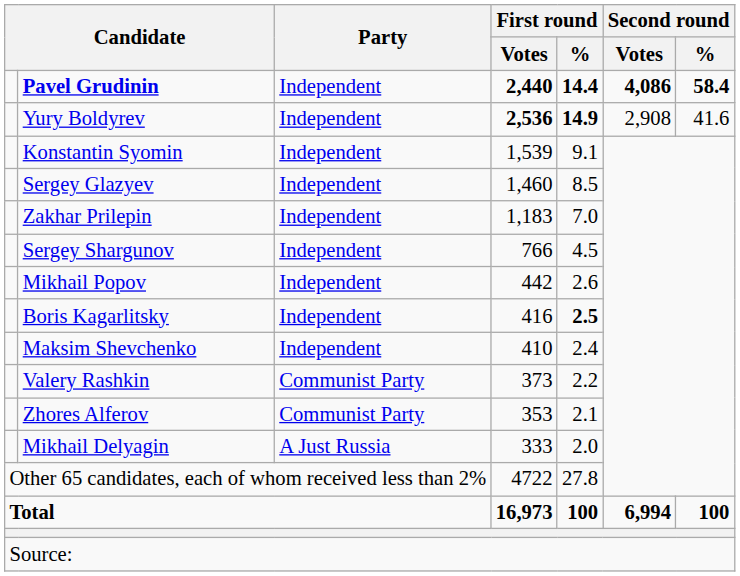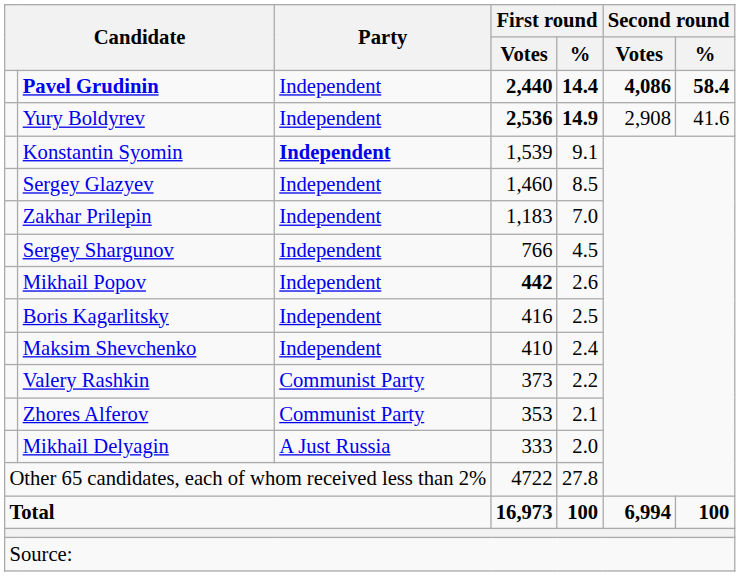(330, 151) normal -> (335, 151) bold
(537, 282) normal -> (537, 282) bold
(585, 315) bold -> (585, 315) normal
